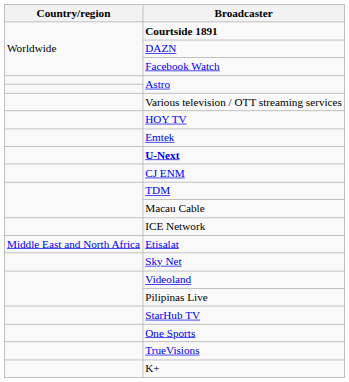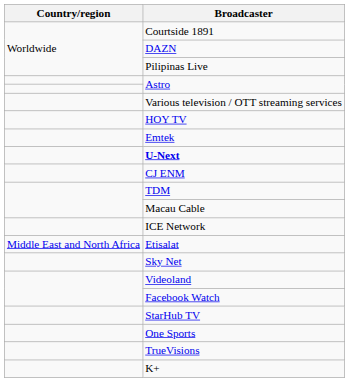(181, 31) bold -> (180, 31) normal
(182, 66) Facebook Watch -> (176, 66) Pilipinas Live
(176, 297) Pilipinas Live -> (182, 297) Facebook Watch
